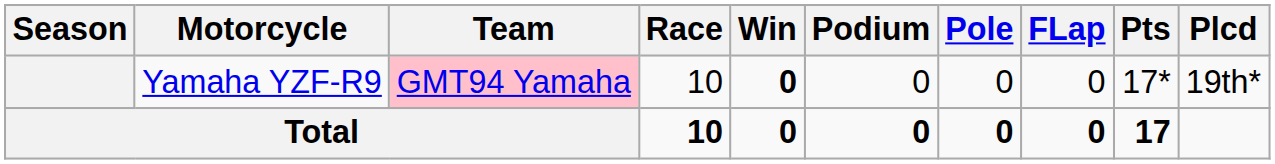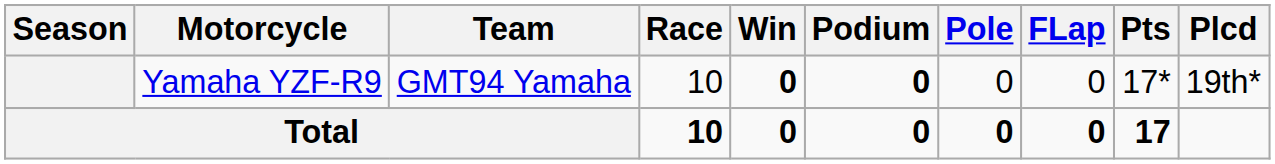(514, 81) pink background -> (514, 81) no background
(921, 81) normal -> (921, 81) bold
